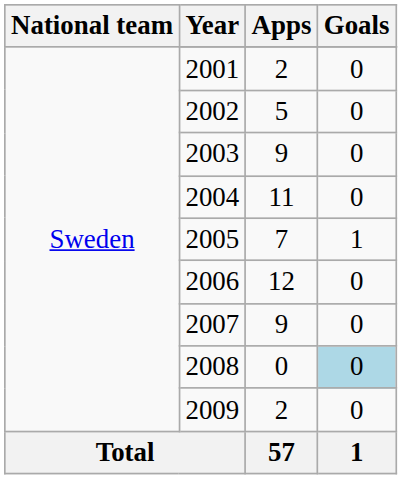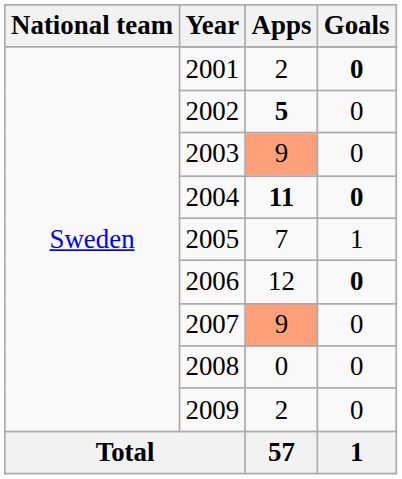(357, 68) normal -> (357, 68) bold
(281, 111) normal -> (281, 111) bold
(281, 153) no background -> (281, 153) lightsalmon background
(281, 196) normal -> (281, 196) bold
(357, 196) normal -> (357, 196) bold
(357, 281) normal -> (357, 281) bold
(281, 324) no background -> (281, 324) lightsalmon background
(357, 366) lightblue background -> (357, 366) no background
